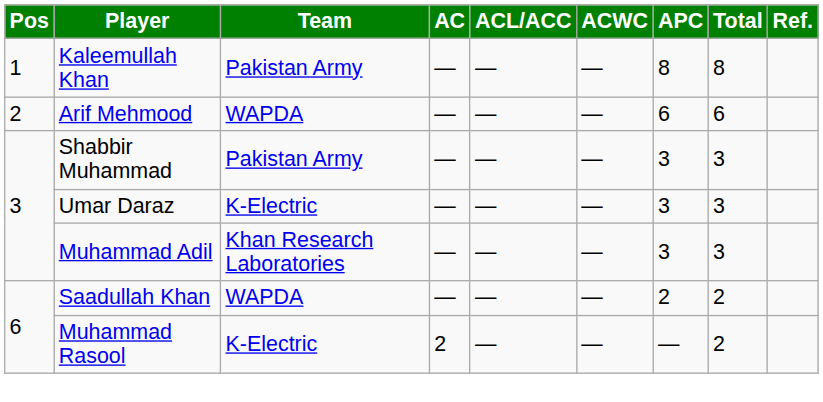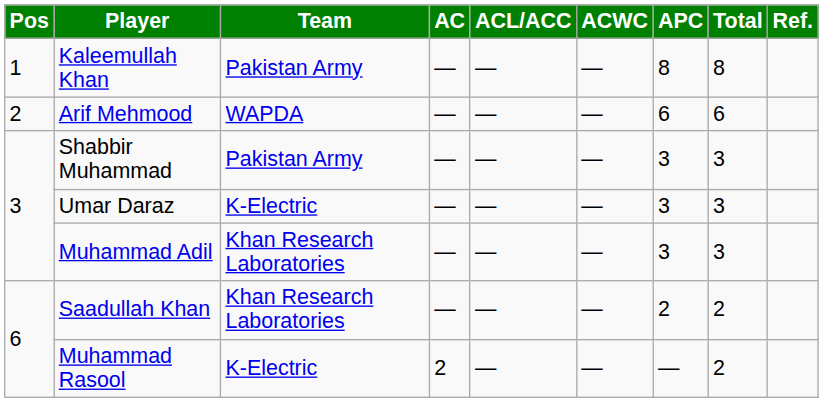(264, 297) WAPDA -> (299, 309) Khan Research Laboratories
